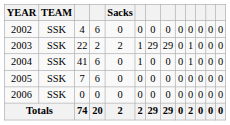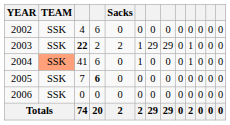(82, 45) normal -> (82, 45) bold
(57, 62) no background -> (57, 62) lightsalmon background
(97, 78) normal -> (97, 78) bold
